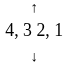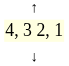(34, 30) no background -> (34, 30) lightyellow background
